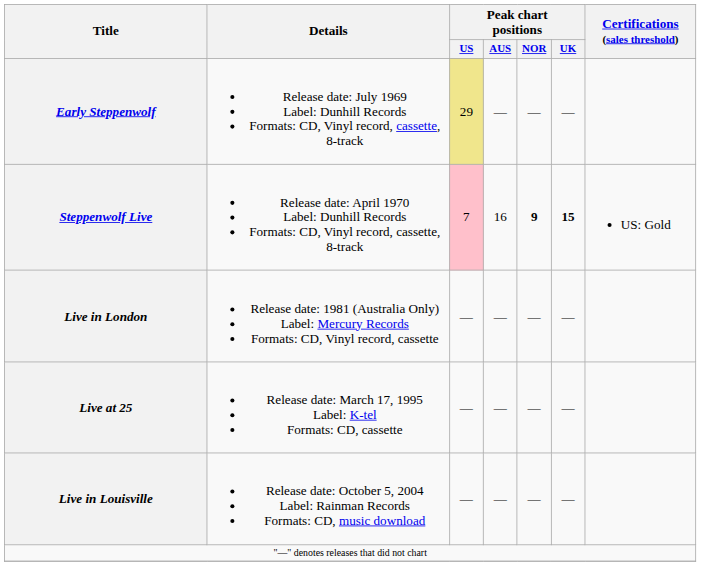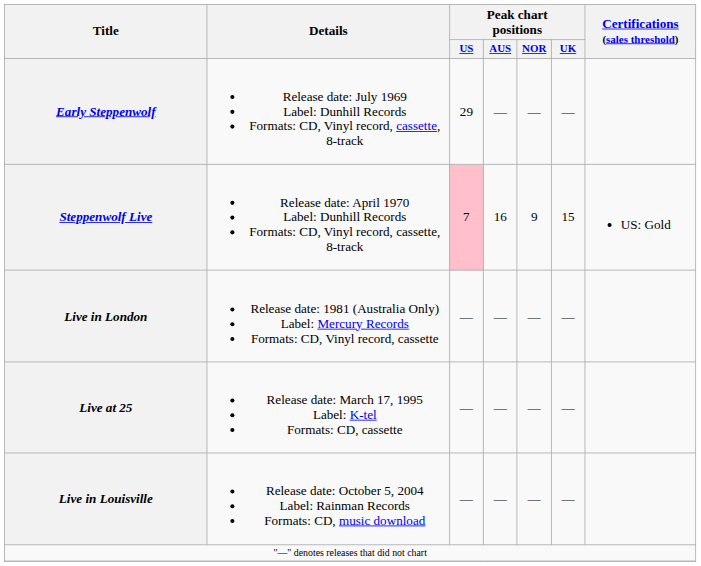(466, 111) khaki background -> (466, 111) no background
(534, 217) bold -> (534, 217) normal
(568, 217) bold -> (568, 217) normal
